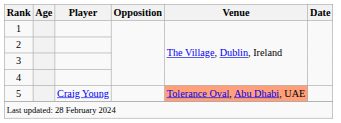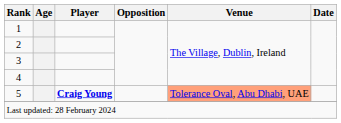(83, 93) normal -> (85, 93) bold
